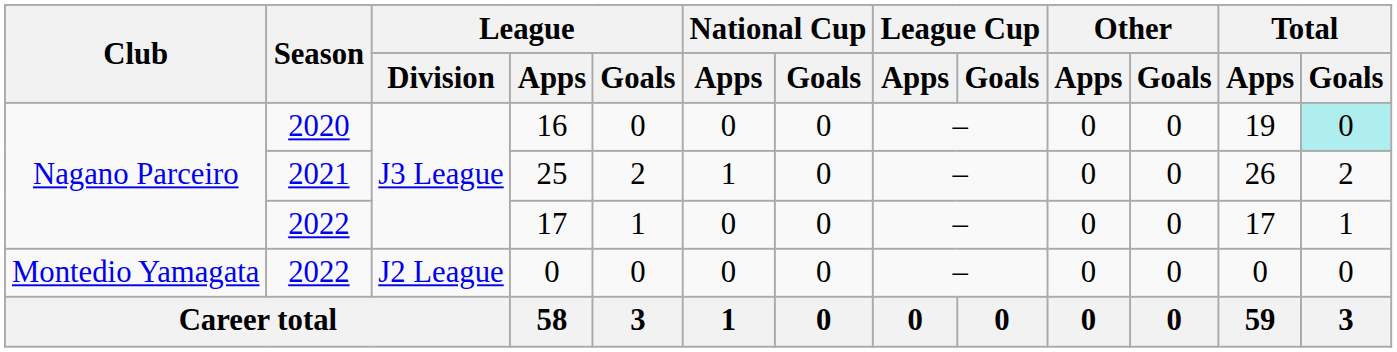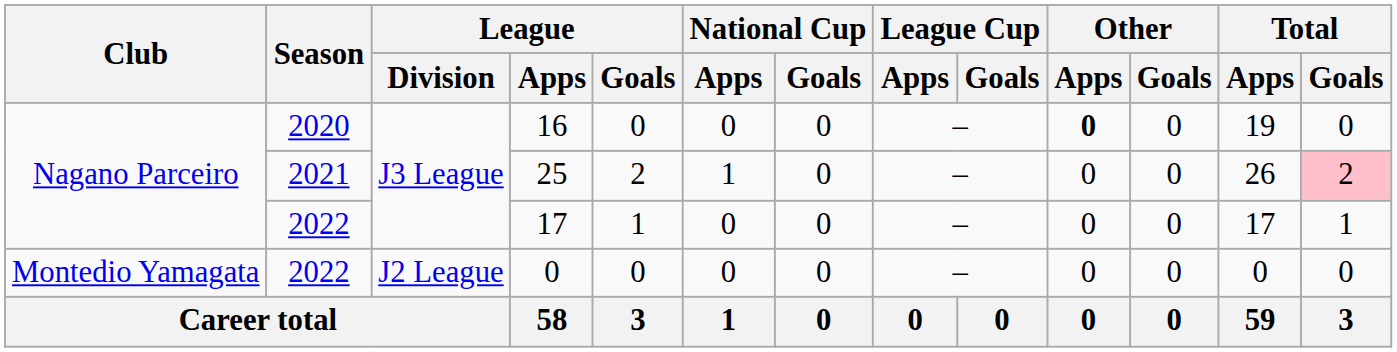(1088, 126) normal -> (1088, 126) bold
(1346, 126) paleturquoise background -> (1346, 126) no background
(1346, 175) no background -> (1346, 175) pink background
